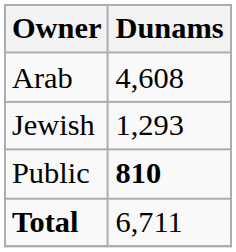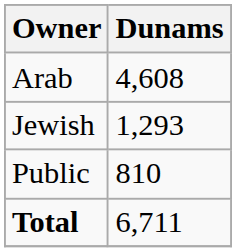(138, 173) bold -> (138, 173) normal
